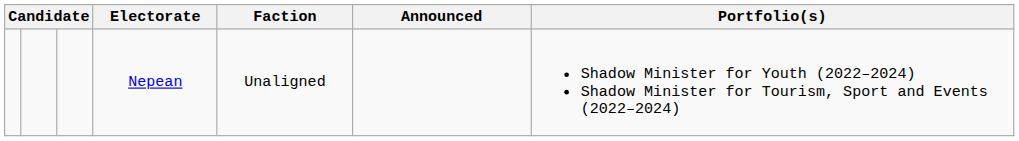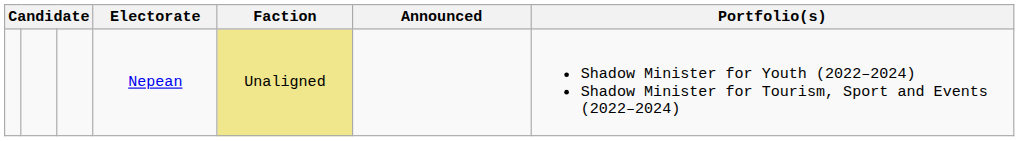(285, 83) no background -> (285, 83) khaki background
